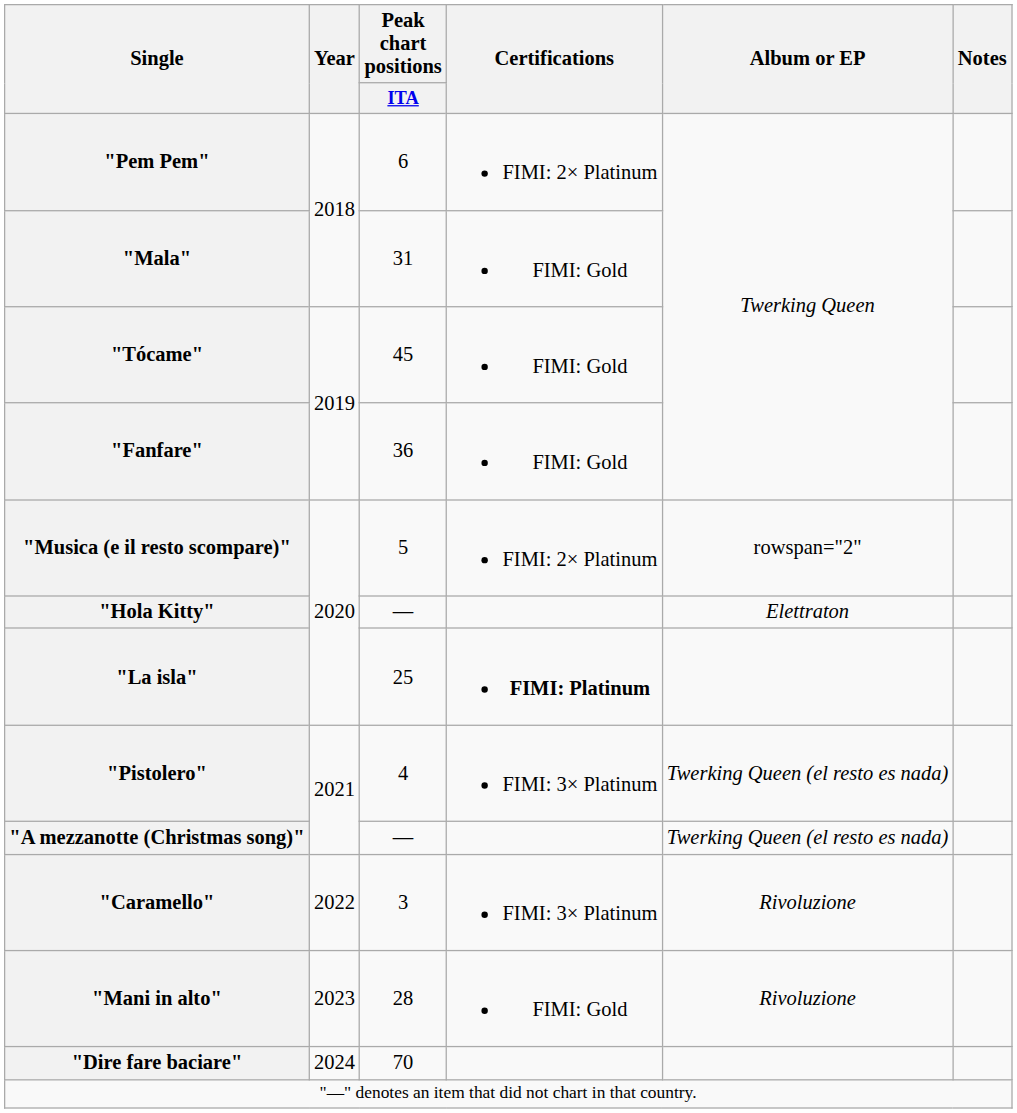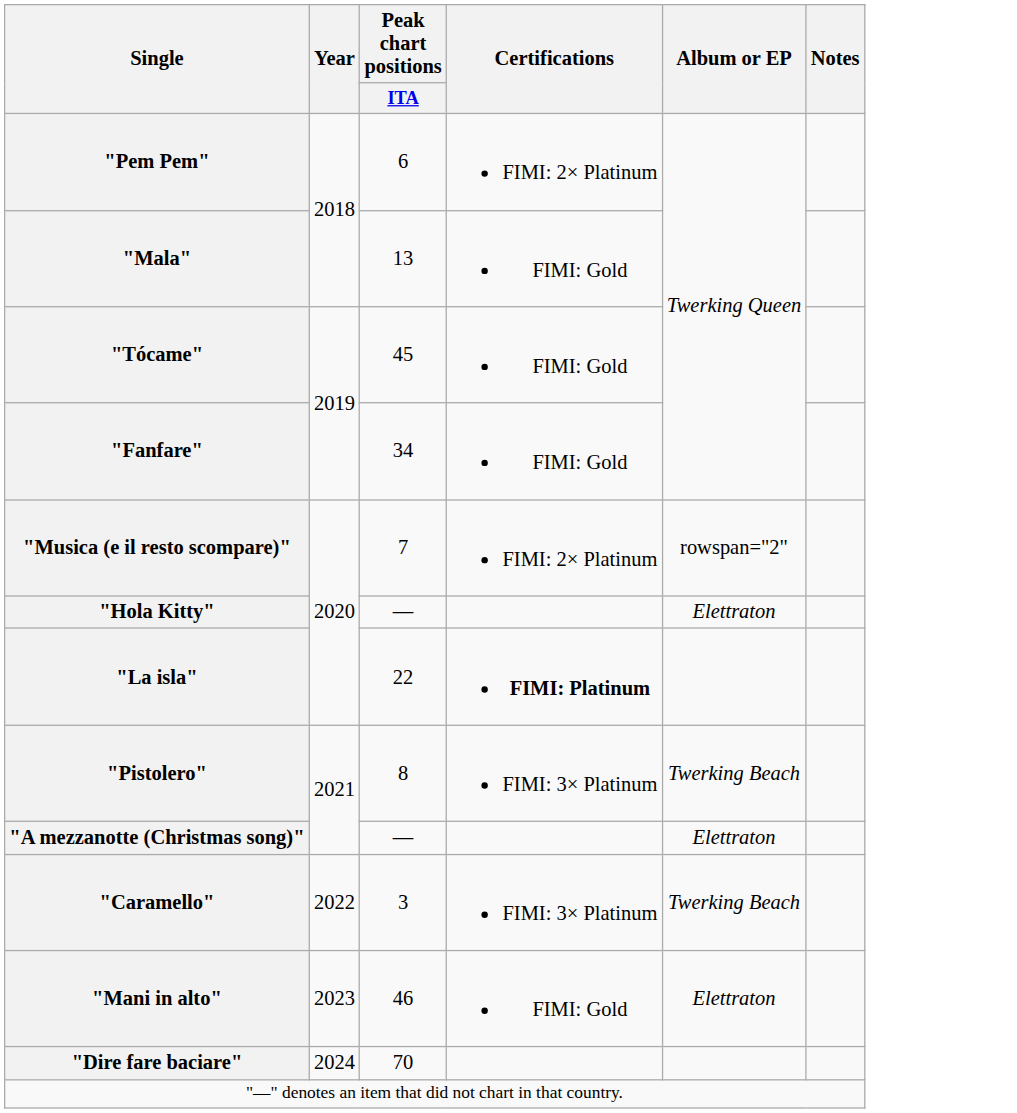(403, 258) 31 -> (403, 258) 13
(403, 451) 36 -> (403, 451) 34
(403, 547) 5 -> (403, 547) 7
(403, 676) 25 -> (403, 676) 22
(403, 773) 4 -> (403, 773) 8
(808, 773) Twerking Queen (el resto es nada) -> (734, 773) Twerking Beach
(808, 837) Twerking Queen (el resto es nada) -> (734, 837) Elettraton
(808, 902) Rivoluzione -> (734, 902) Twerking Beach
(403, 998) 28 -> (403, 998) 46
(808, 998) Rivoluzione -> (734, 998) Elettraton
